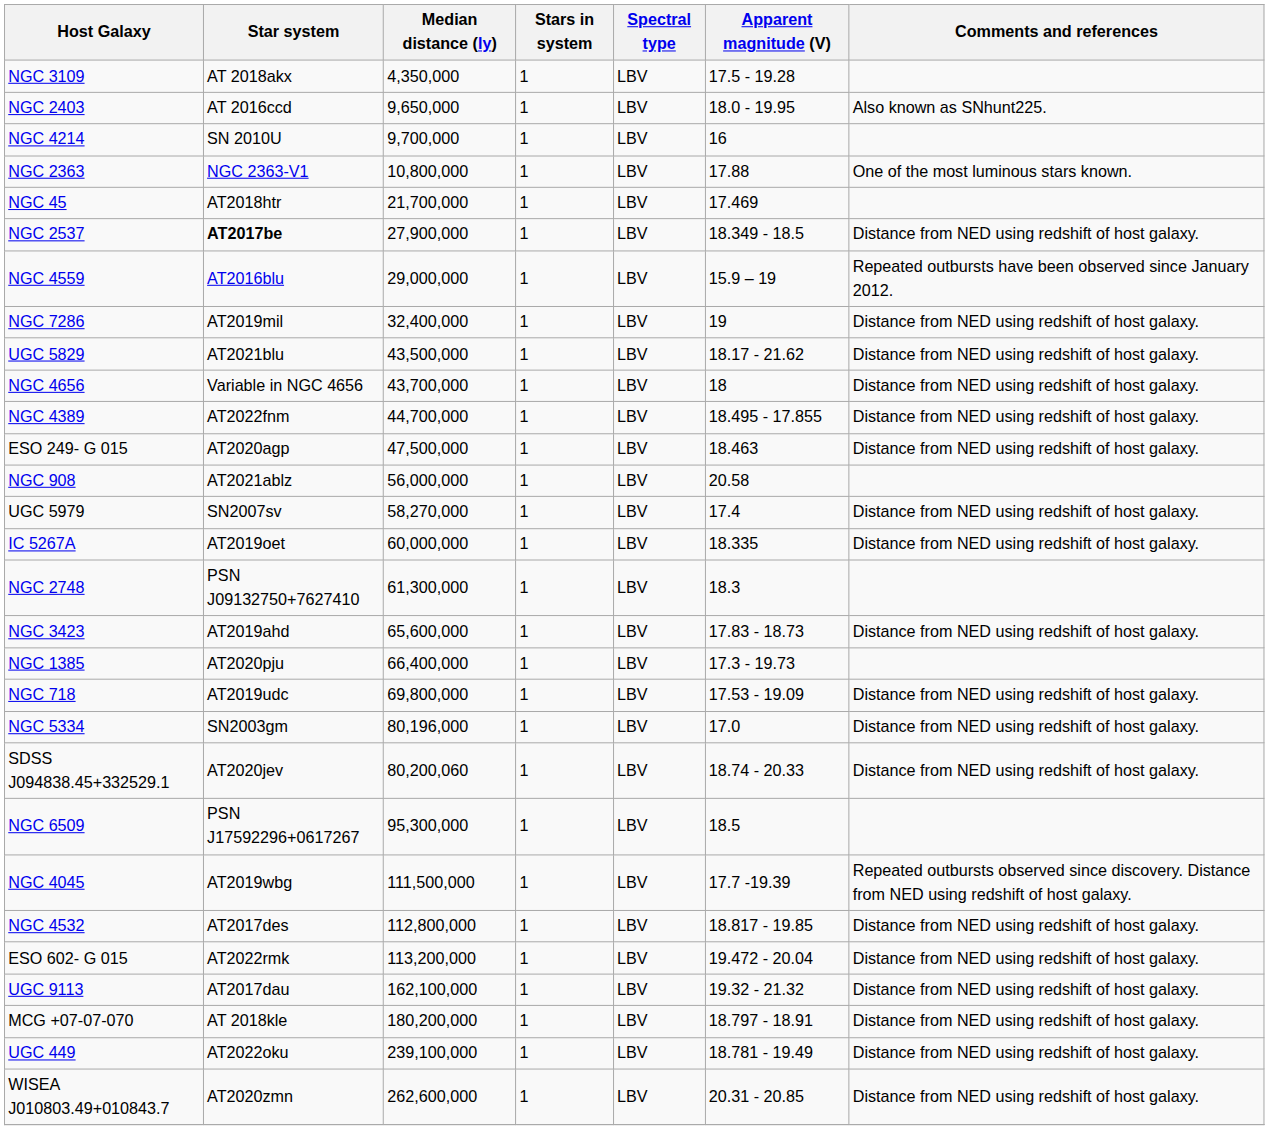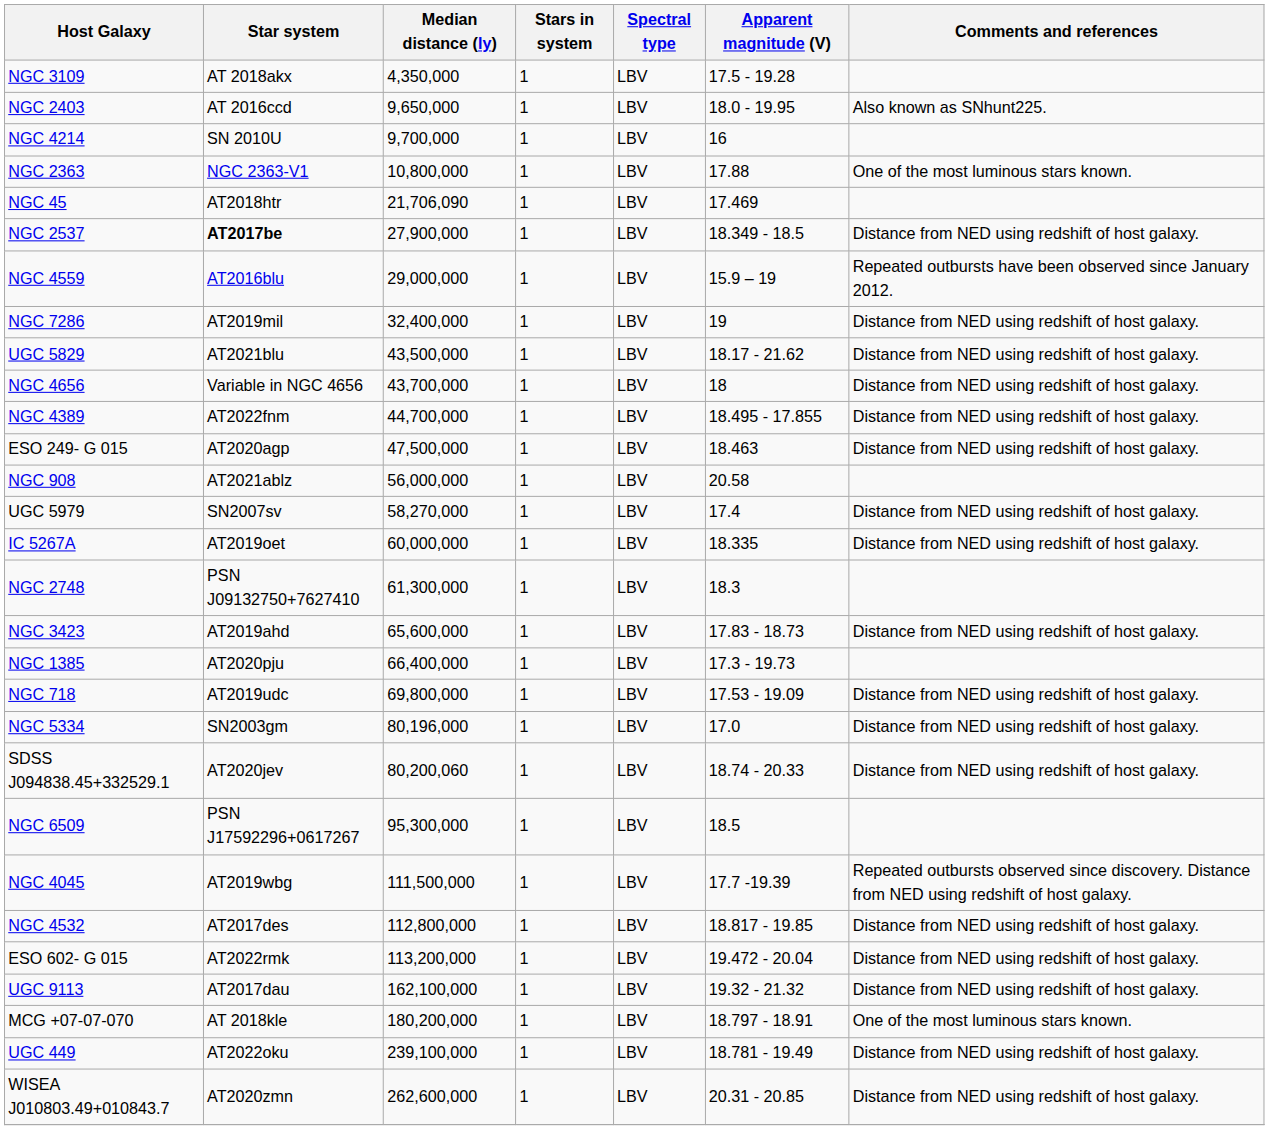(428, 203) 21,700,000 -> (428, 203) 21,706,090
(1026, 1021) Distance from NED using redshift of host galaxy. -> (992, 1021) One of the most luminous stars known.
